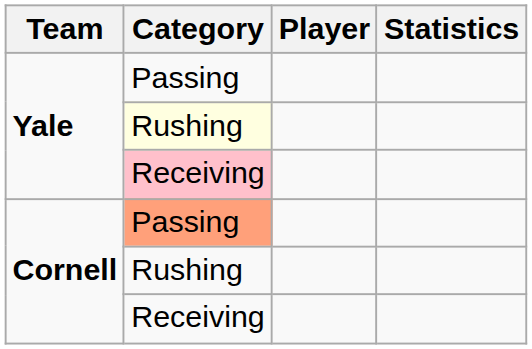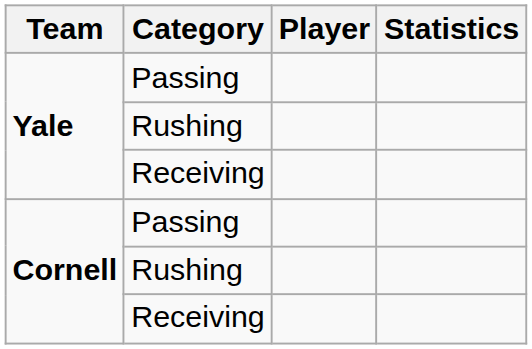(187, 125) lightyellow background -> (187, 125) no background
(198, 173) pink background -> (198, 173) no background
(185, 221) lightsalmon background -> (185, 221) no background
